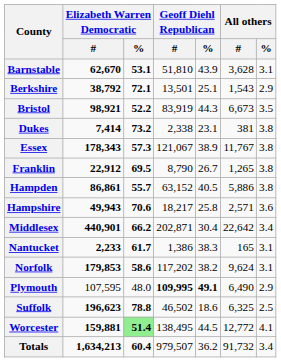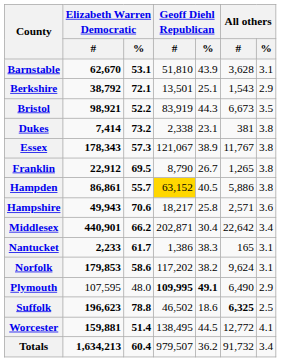(177, 188) no background -> (177, 188) gold background
(241, 307) normal -> (241, 307) bold
(141, 327) lightgreen background -> (141, 327) no background
